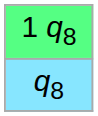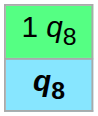(49, 85) normal -> (49, 85) bold
